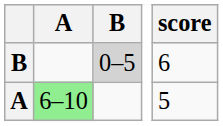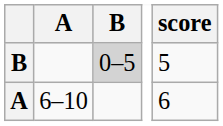(164, 62) 6 -> (164, 62) 5
(63, 100) lightgreen background -> (63, 100) no background
(164, 100) 5 -> (164, 100) 6
